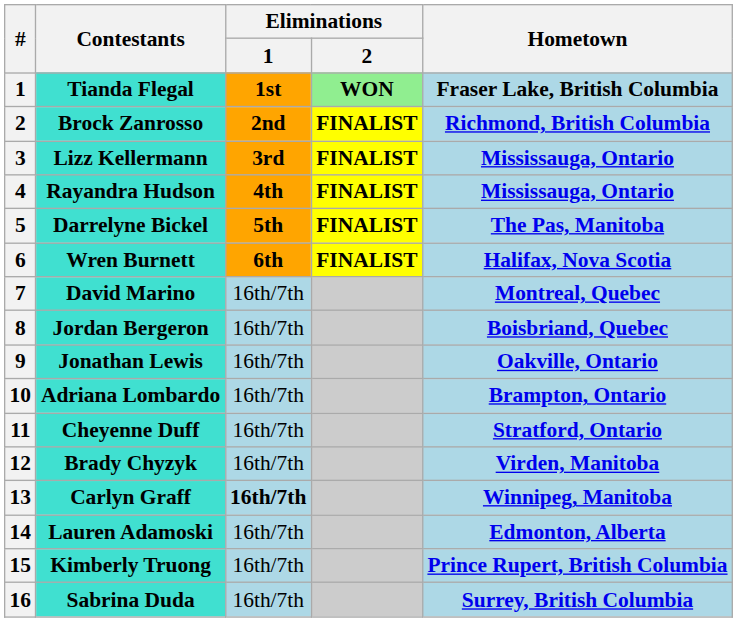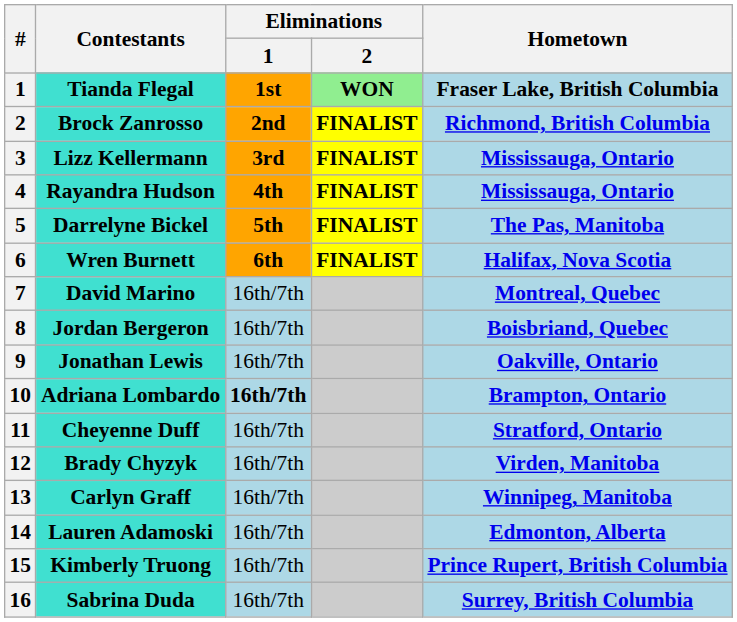(268, 395) normal -> (268, 395) bold
(268, 497) bold -> (268, 497) normal
